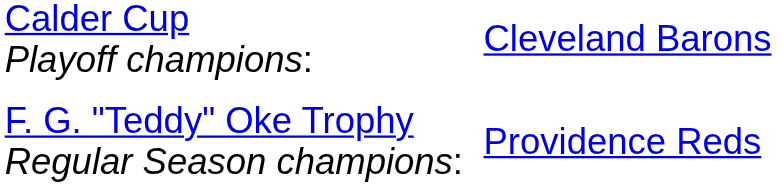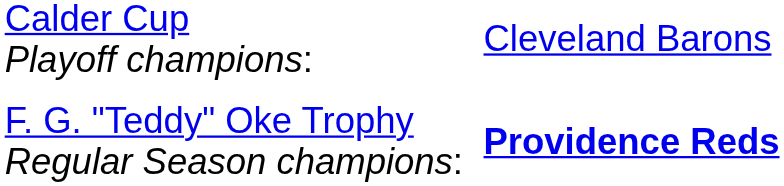(622, 141) normal -> (632, 141) bold
